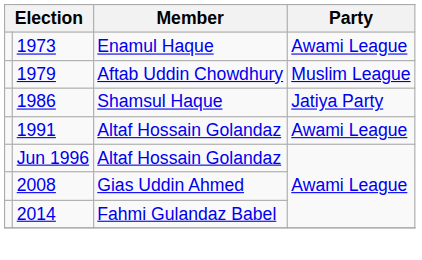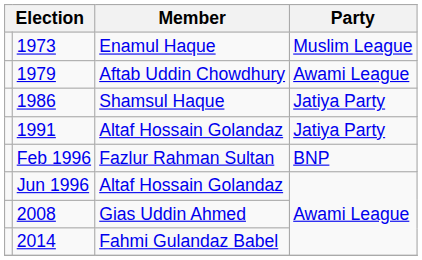(349, 46) Awami League -> (353, 46) Muslim League
(351, 74) Muslim League -> (351, 74) Awami League
(349, 130) Awami League -> (339, 130) Jatiya Party
+ row: (54, 158)
